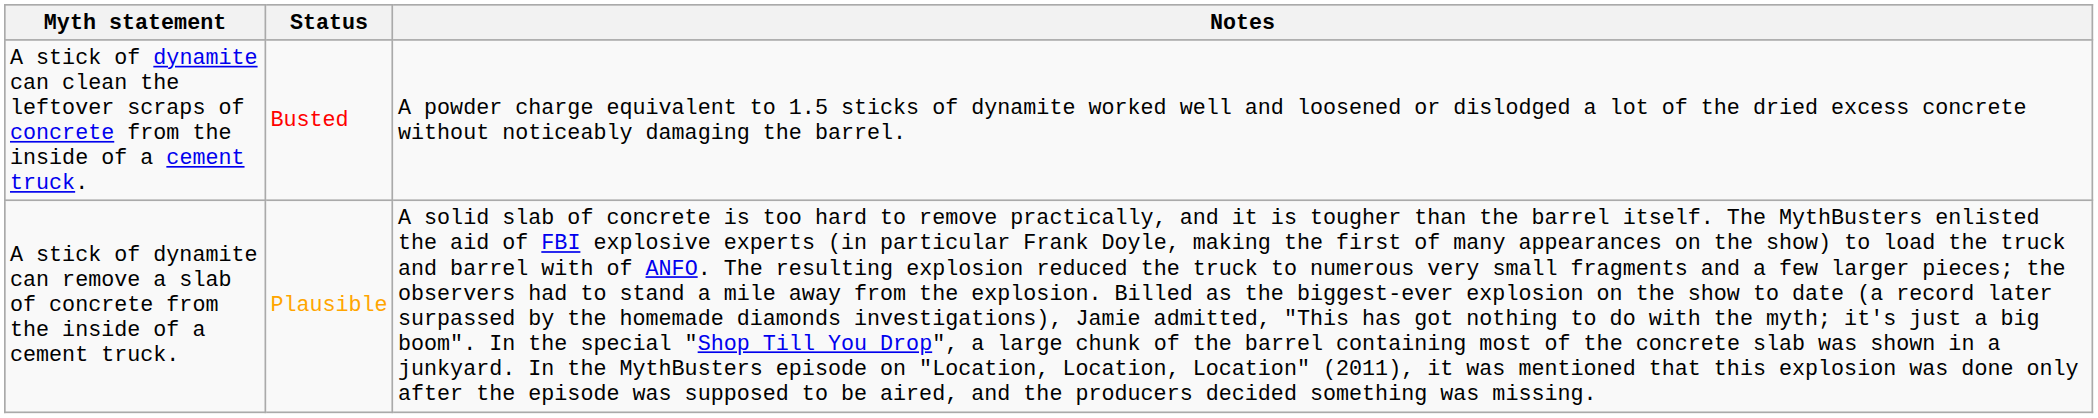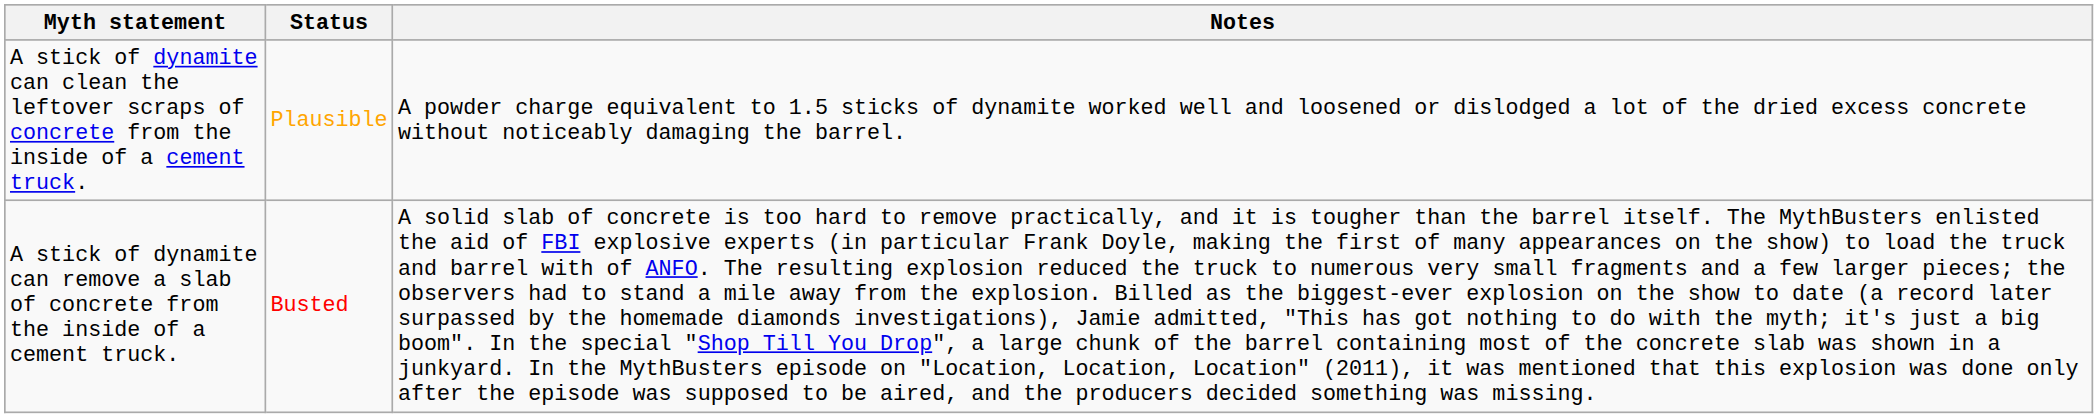(309, 121) Busted -> (329, 121) Plausible
(329, 306) Plausible -> (309, 306) Busted
